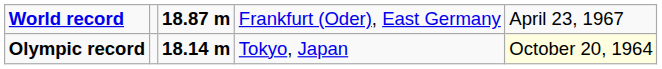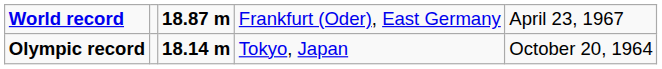(581, 48) lightyellow background -> (581, 48) no background
